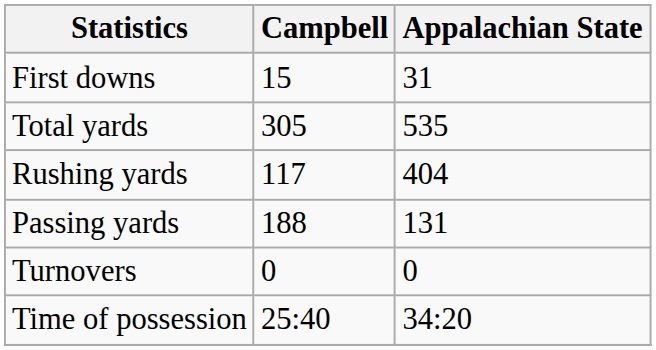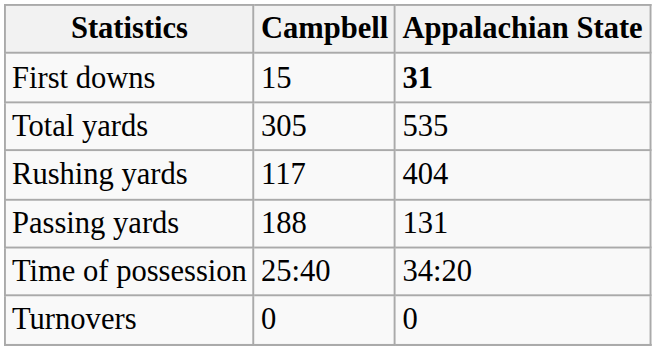(418, 77) normal -> (418, 77) bold
rows swapped: (74, 271) <-> (129, 319)
